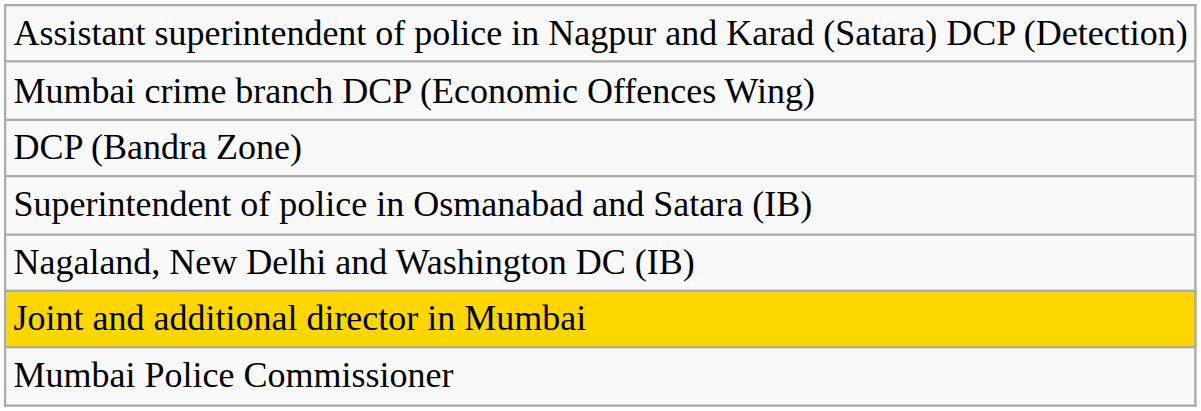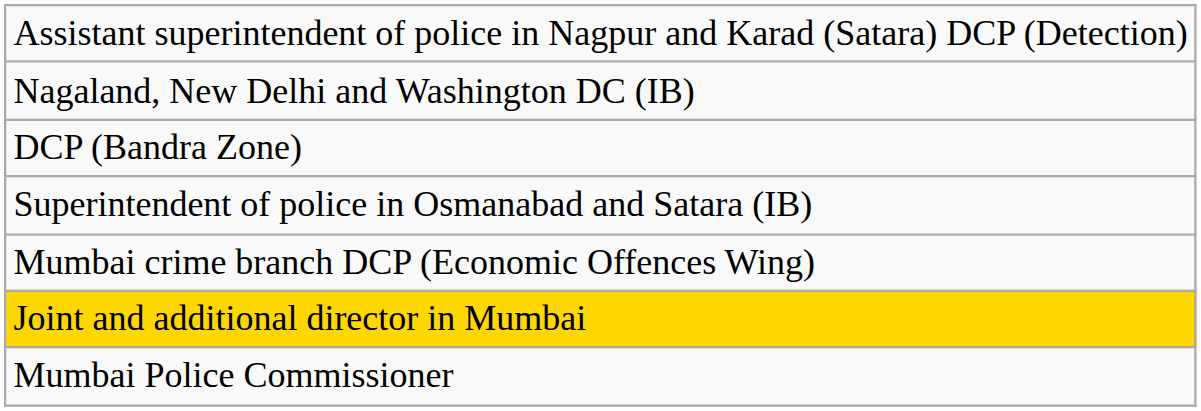(414, 90) Mumbai crime branch DCP (Economic Offences Wing) -> (354, 90) Nagaland, New Delhi and Washington DC (IB)
(354, 261) Nagaland, New Delhi and Washington DC (IB) -> (414, 261) Mumbai crime branch DCP (Economic Offences Wing)
